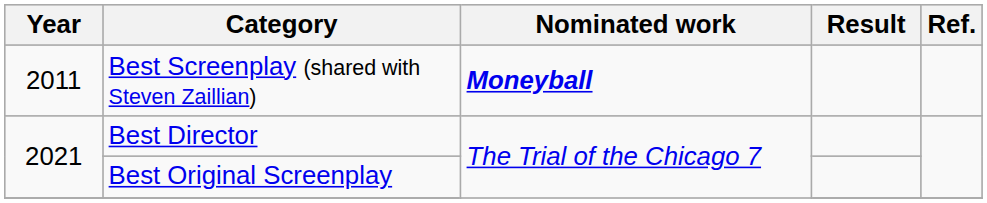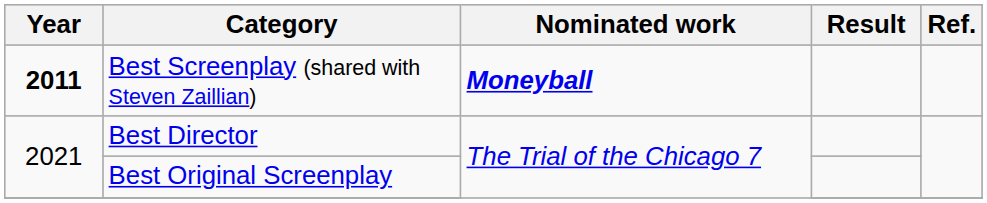(54, 80) normal -> (54, 80) bold
